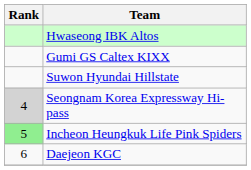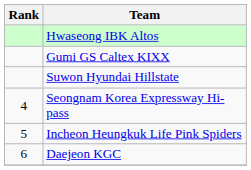(24, 105) lightgrey background -> (24, 105) no background
(24, 133) lightgreen background -> (24, 133) no background
